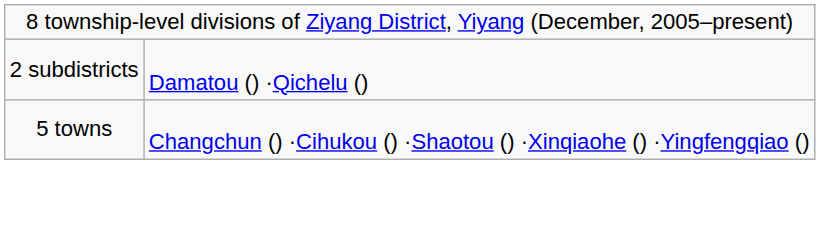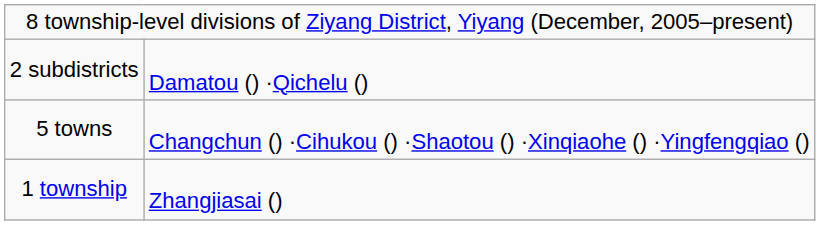+ row: (74, 189)
